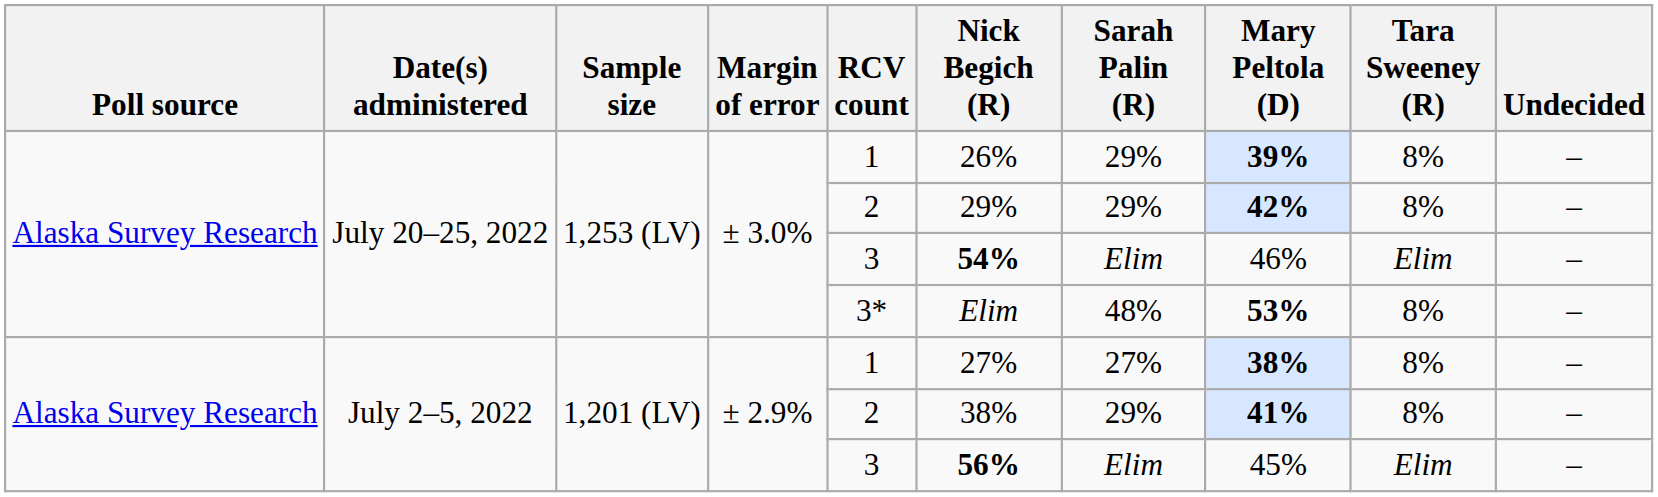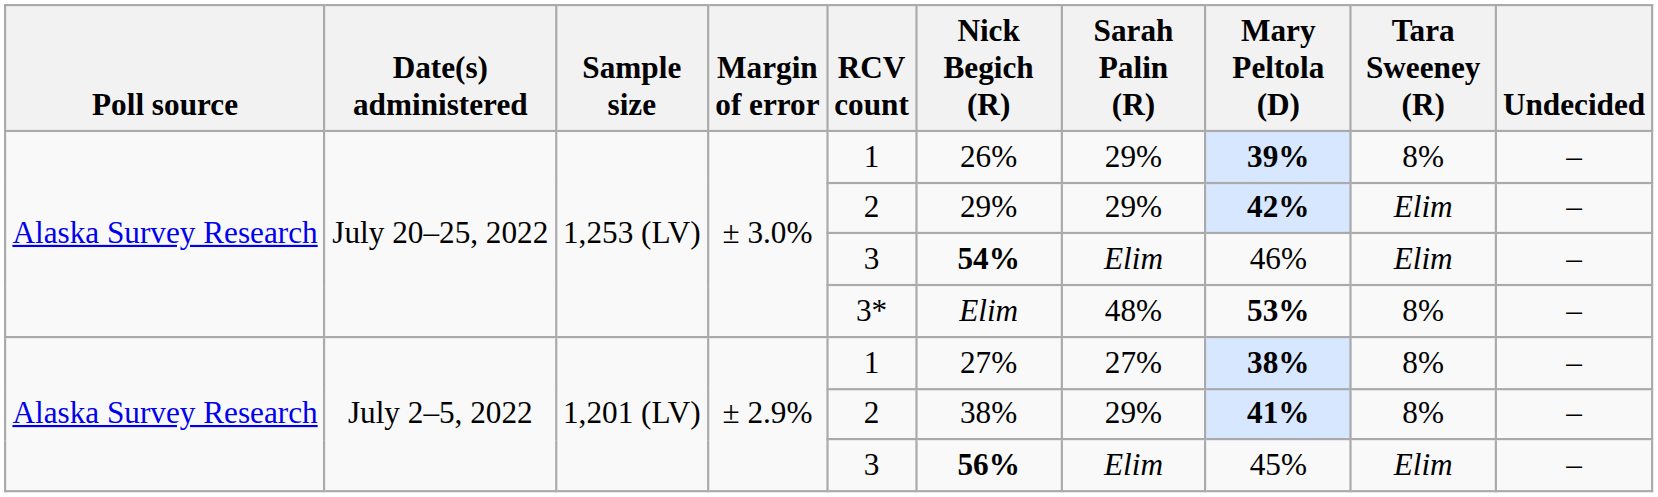(1423, 207) 8% -> (1423, 207) Elim
